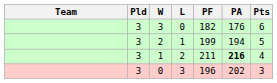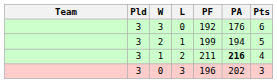(208, 27) 182 -> (208, 27) 192
